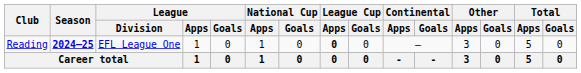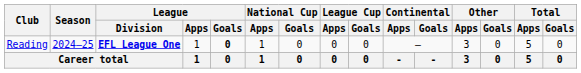(73, 44) bold -> (73, 44) normal
(139, 44) normal -> (139, 44) bold
(228, 44) normal -> (228, 44) bold
(334, 44) bold -> (334, 44) normal
